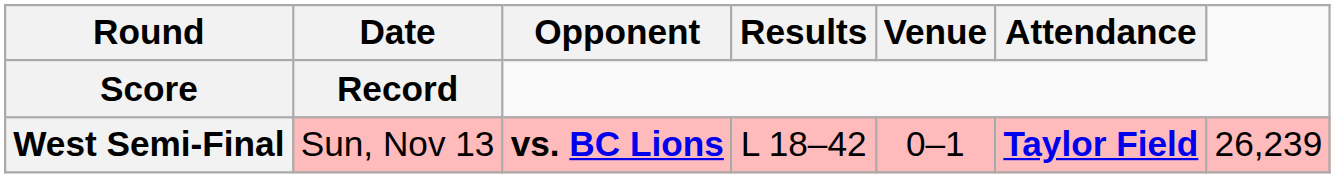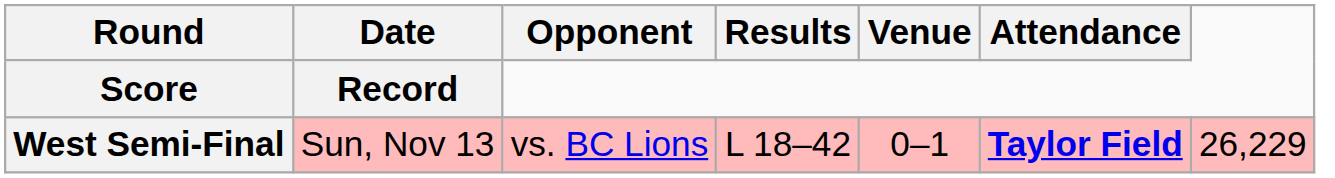(617, 144) bold -> (609, 144) normal
(1268, 144) 26,239 -> (1253, 144) 26,229
